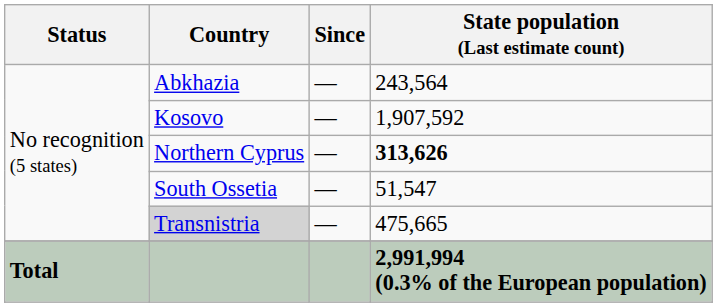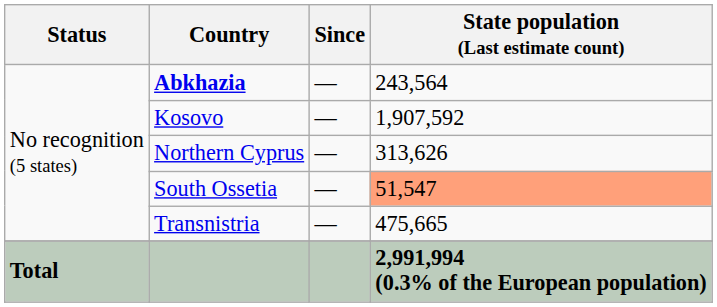(197, 82) normal -> (200, 82) bold
(412, 152) bold -> (412, 152) normal
(406, 188) no background -> (406, 188) lightsalmon background
(207, 223) lightgrey background -> (207, 223) no background
